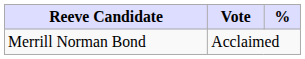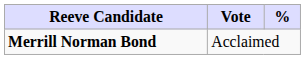(77, 41) normal -> (82, 41) bold
